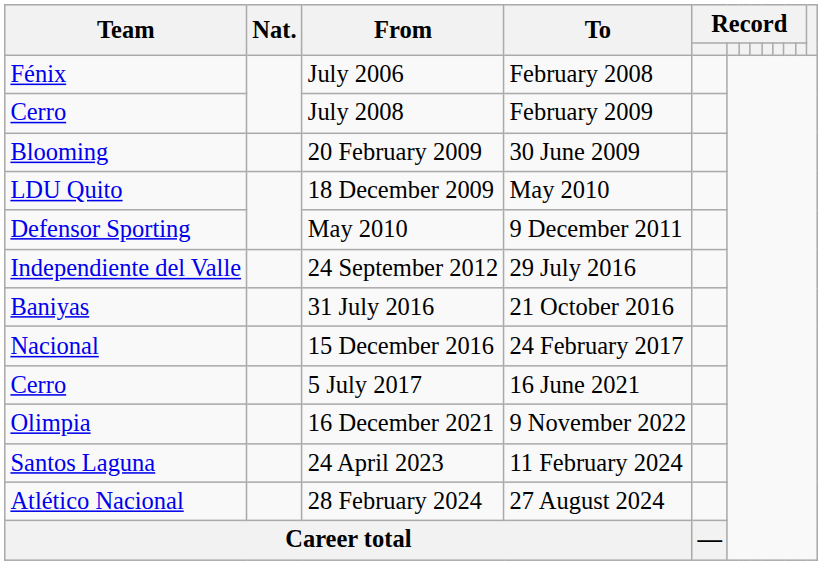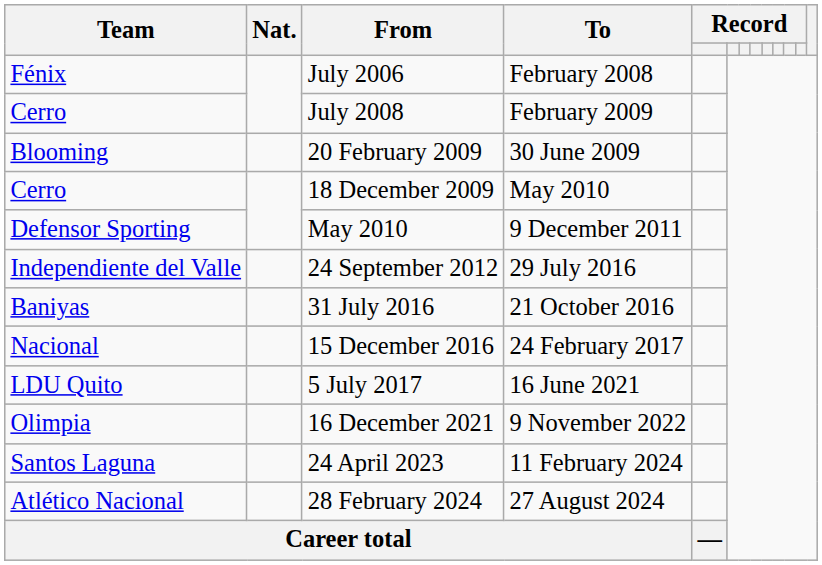(67, 190) LDU Quito -> (38, 190) Cerro
(38, 384) Cerro -> (67, 384) LDU Quito
